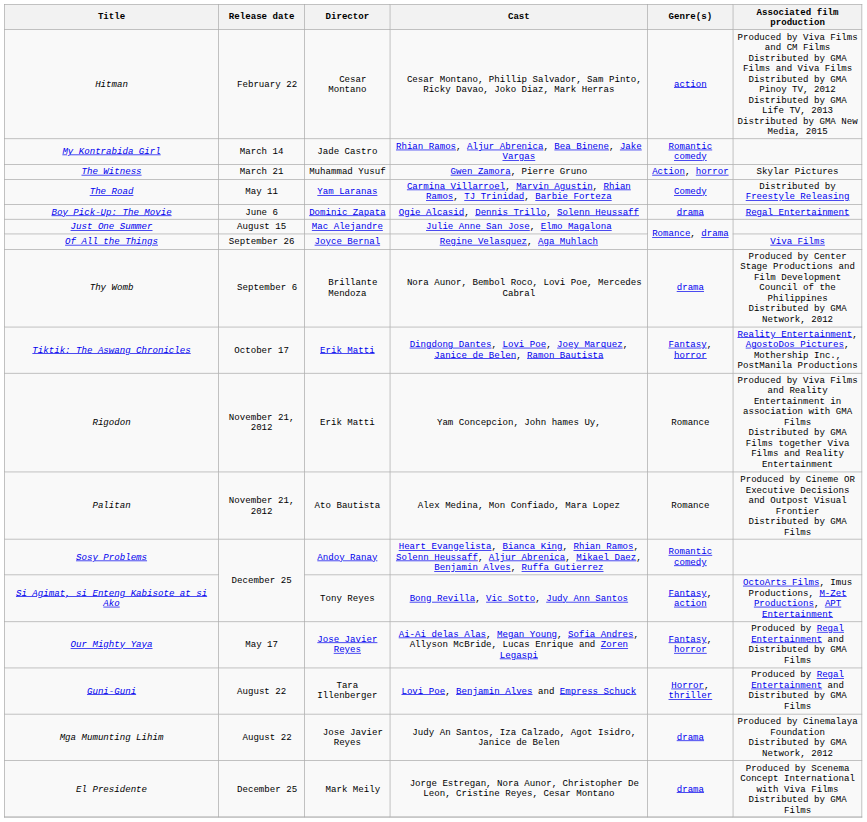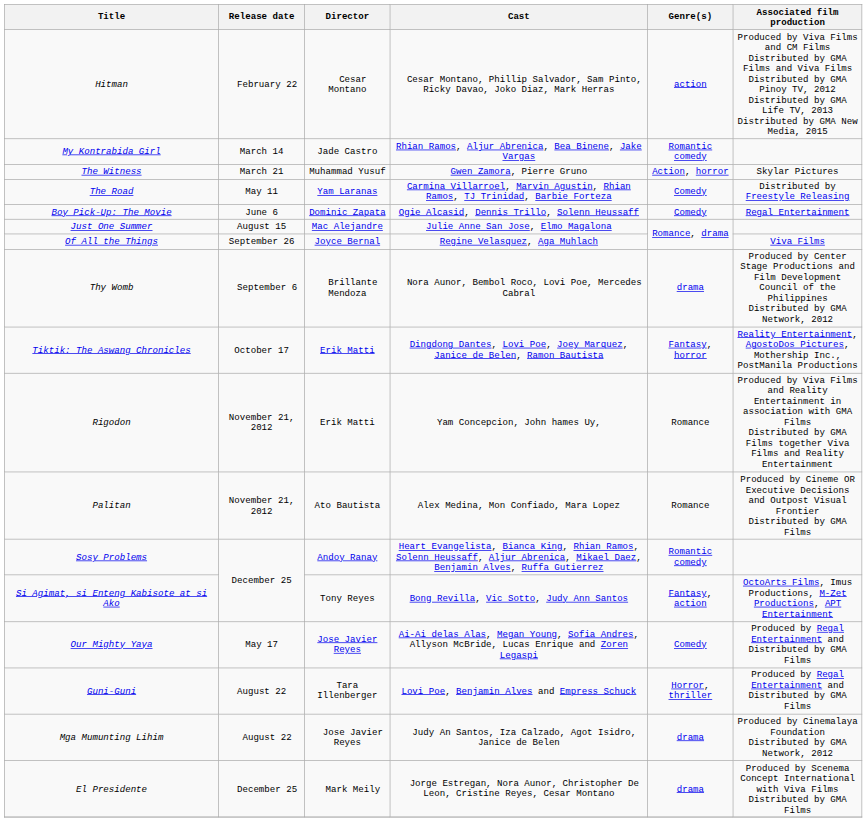(690, 212) drama -> (690, 212) Comedy
(690, 645) Fantasy, horror -> (690, 645) Comedy
